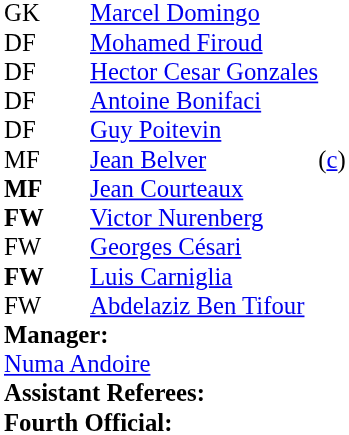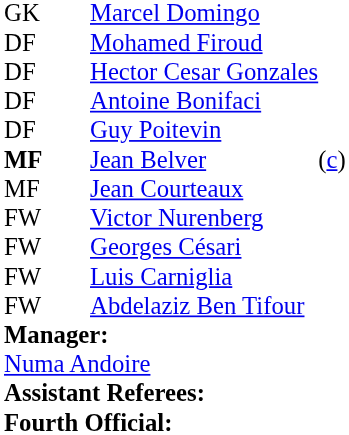(22, 159) normal -> (23, 159) bold
(23, 188) bold -> (22, 188) normal
(24, 217) bold -> (23, 217) normal
(24, 276) bold -> (23, 276) normal
